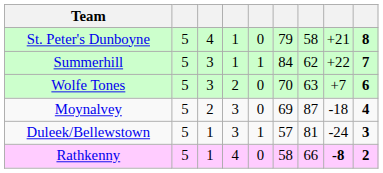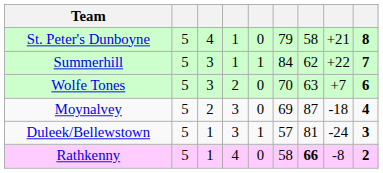(311, 156) normal -> (311, 156) bold
(338, 156) bold -> (338, 156) normal
